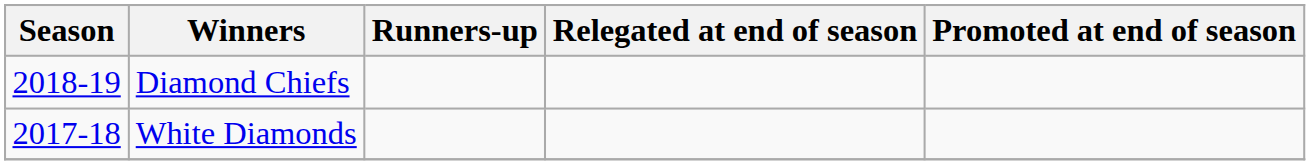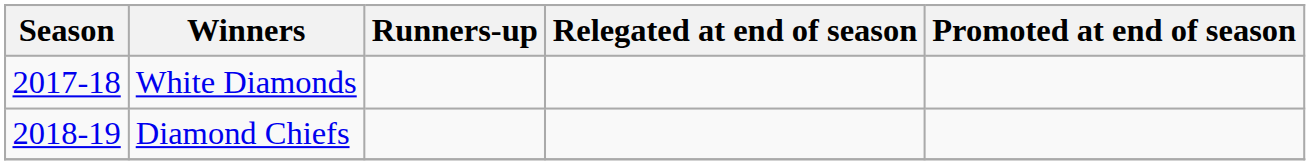rows swapped: (246, 133) <-> (243, 81)
